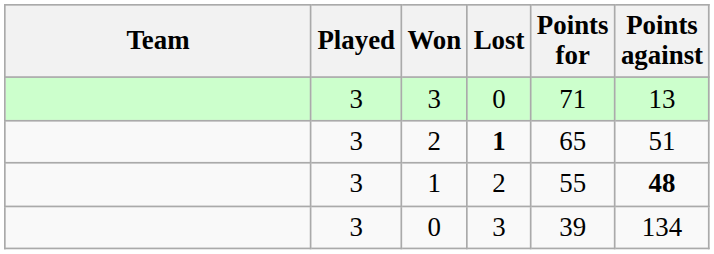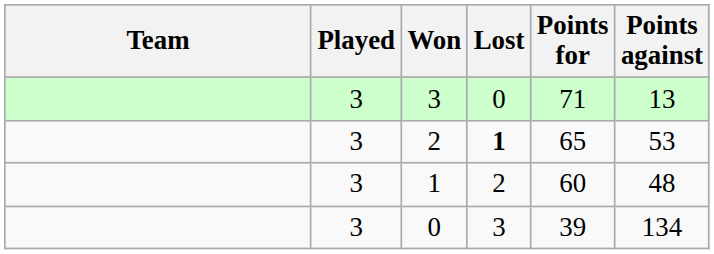(662, 141) 51 -> (662, 141) 53
(573, 183) 55 -> (573, 183) 60
(662, 183) bold -> (662, 183) normal
